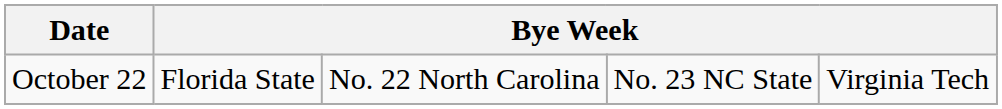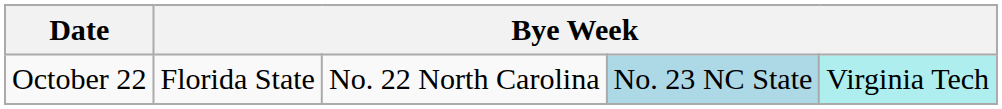(713, 79) no background -> (713, 79) lightblue background
(908, 79) no background -> (908, 79) paleturquoise background
